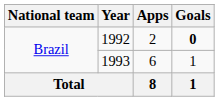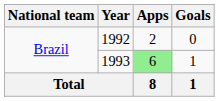(193, 38) bold -> (193, 38) normal
(153, 61) no background -> (153, 61) lightgreen background
